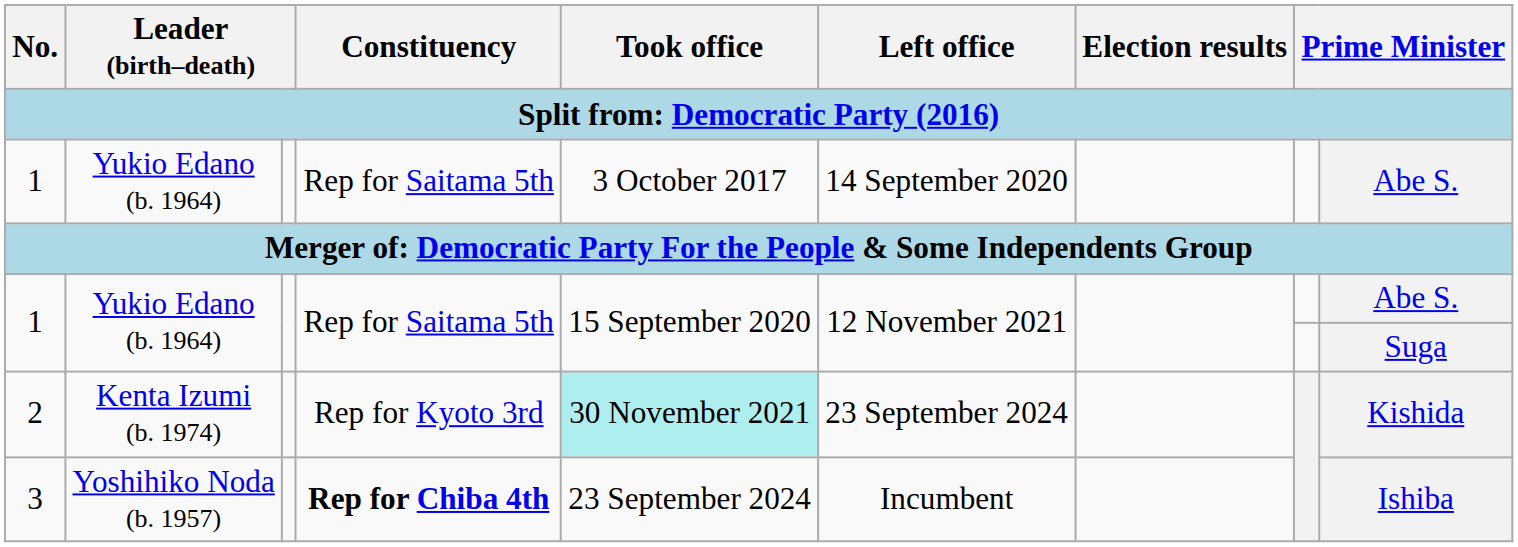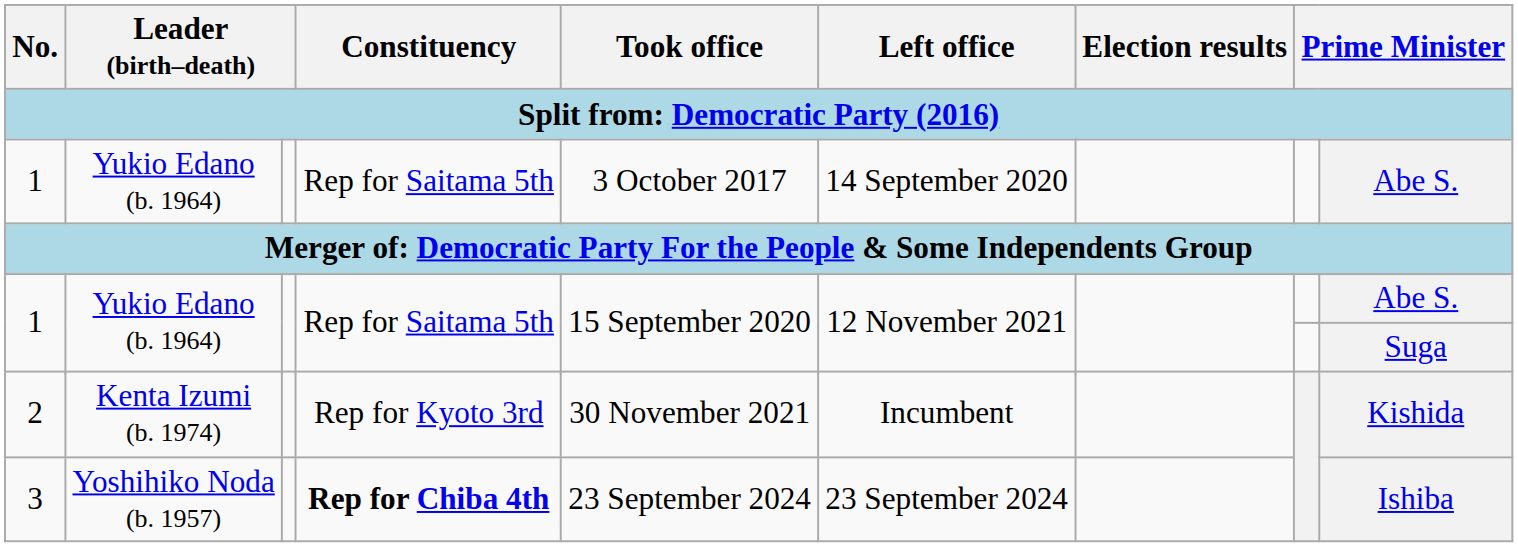(690, 413) paleturquoise background -> (690, 413) no background
(947, 413) 23 September 2024 -> (947, 413) Incumbent
(947, 498) Incumbent -> (947, 498) 23 September 2024
